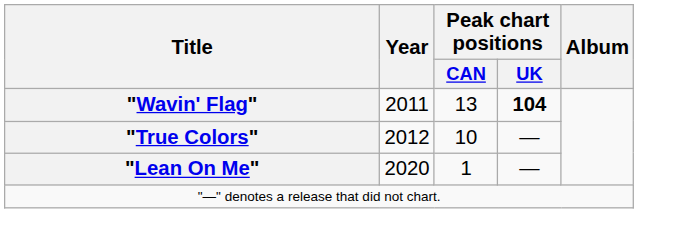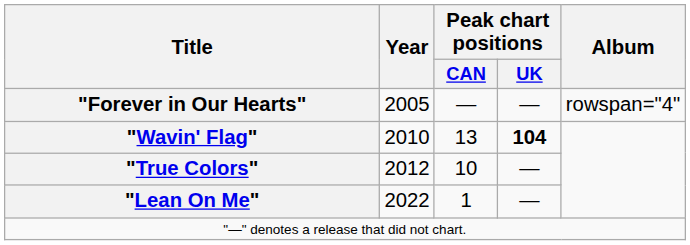+ row: (192, 104)
(407, 104) 2011 -> (407, 136) 2010
(407, 169) 2020 -> (407, 201) 2022
